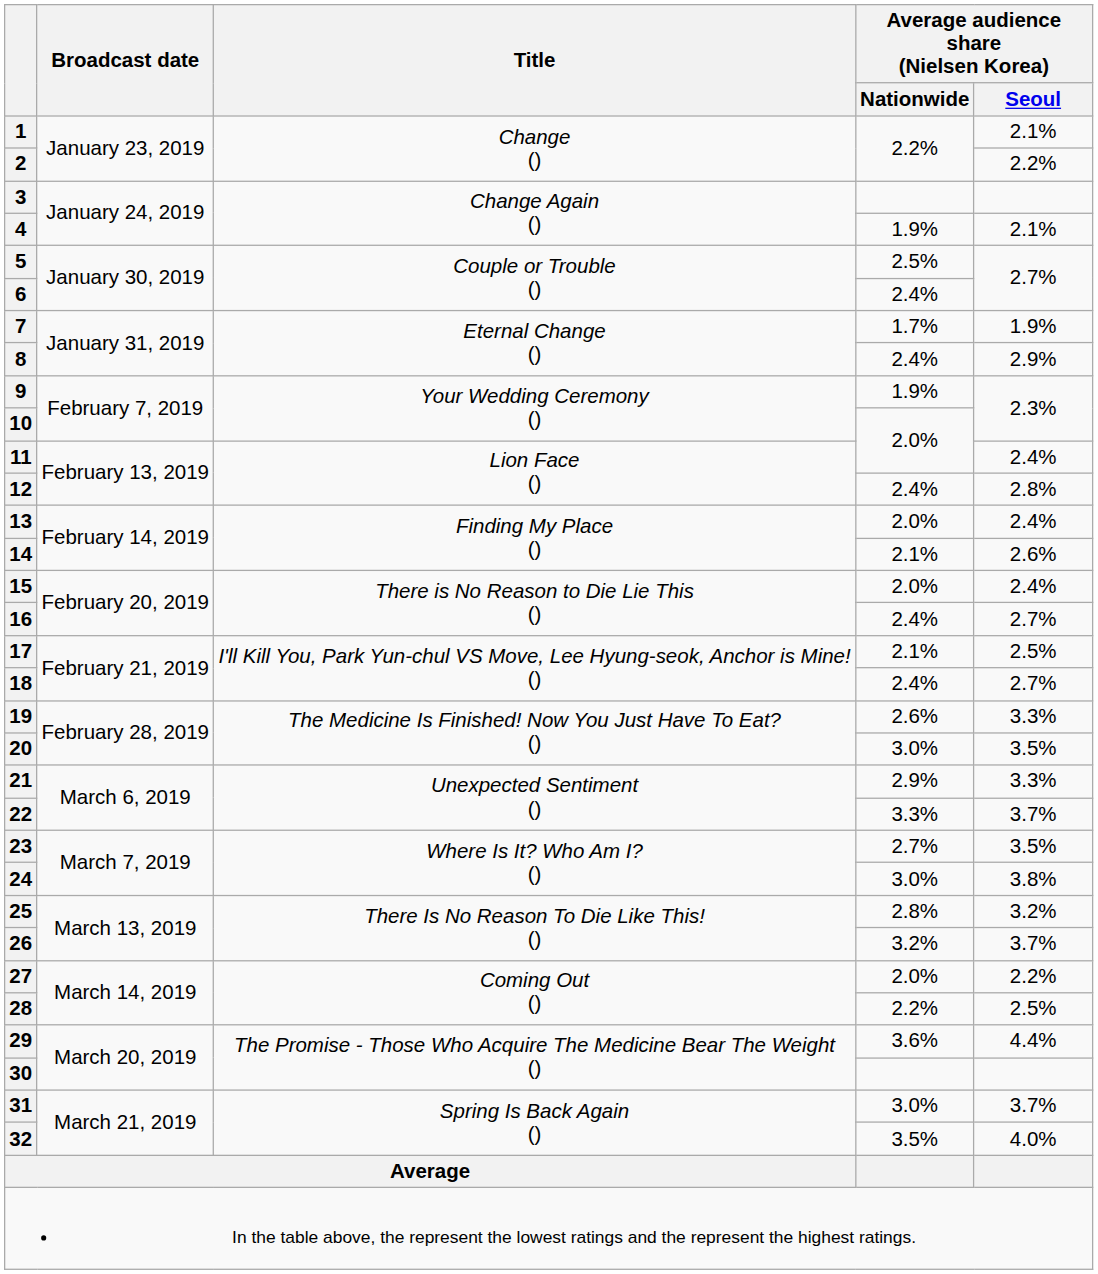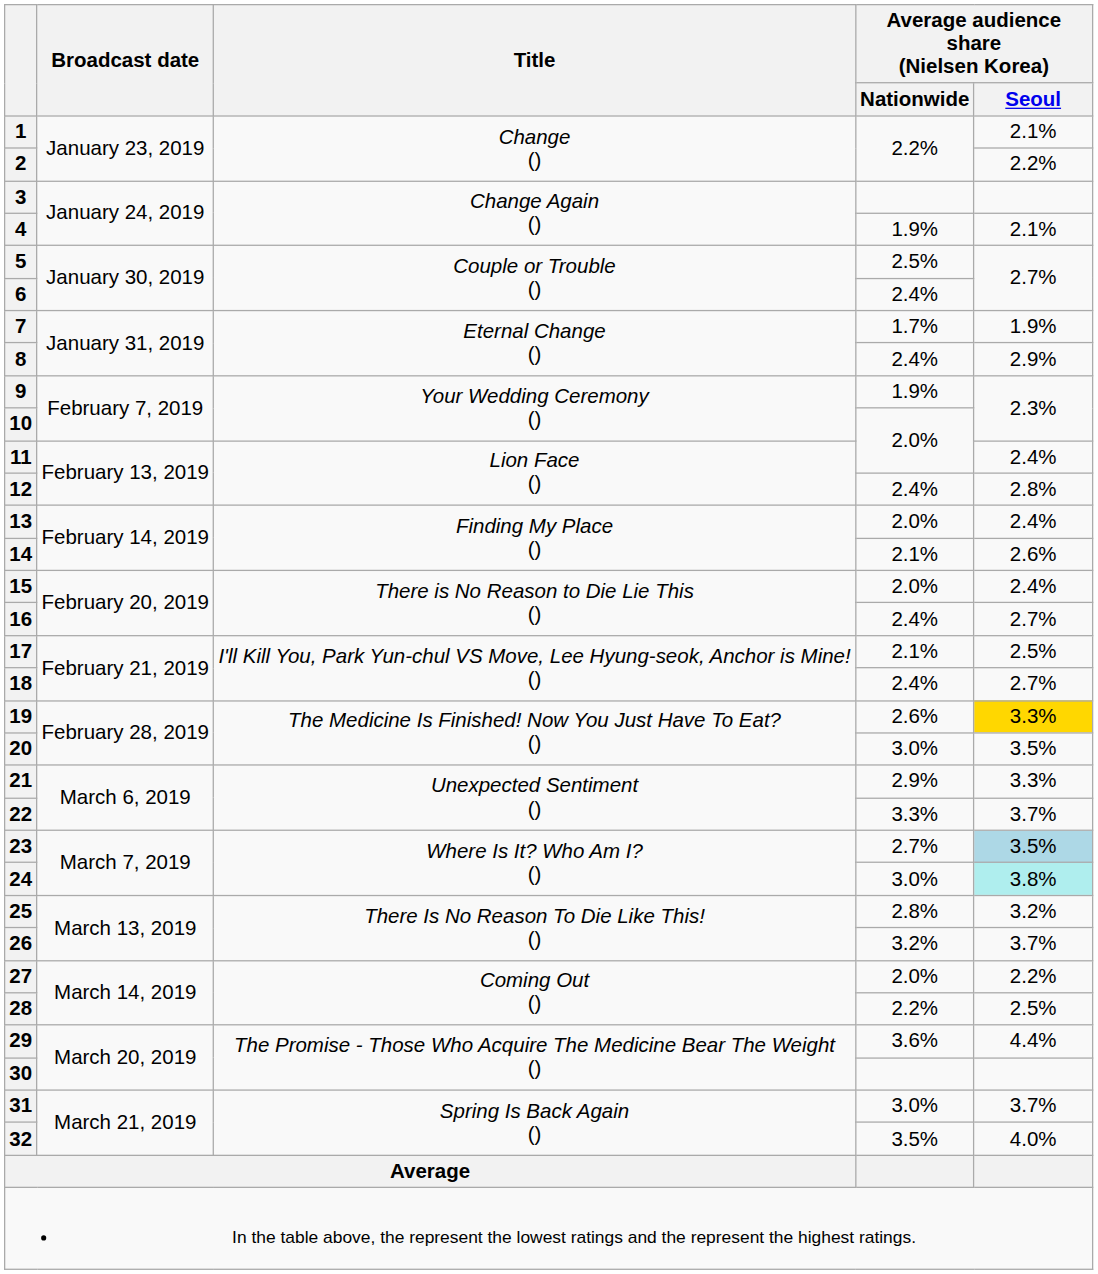(1033, 716) no background -> (1033, 716) gold background
(1033, 846) no background -> (1033, 846) lightblue background
(1033, 878) no background -> (1033, 878) paleturquoise background
